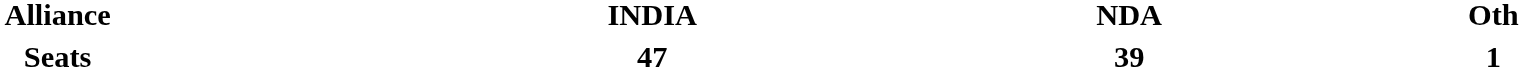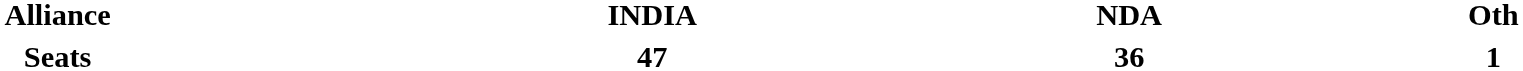(1129, 57) 39 -> (1129, 57) 36
